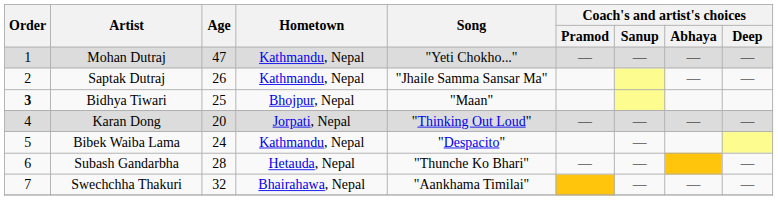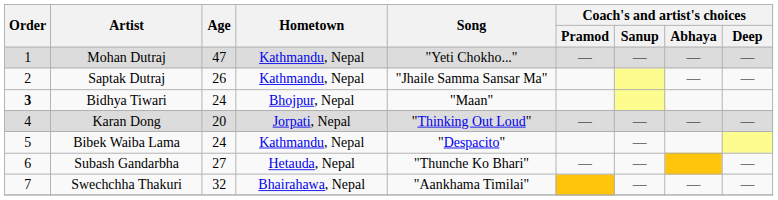(219, 100) 25 -> (219, 100) 24
(219, 163) 28 -> (219, 163) 27
